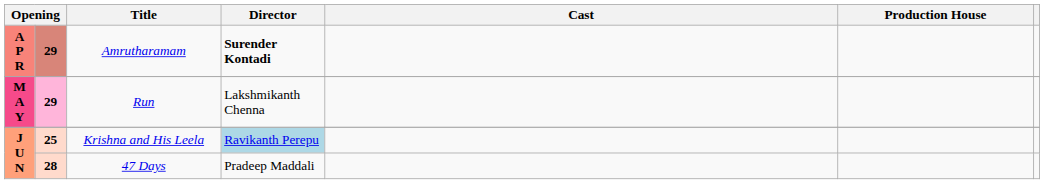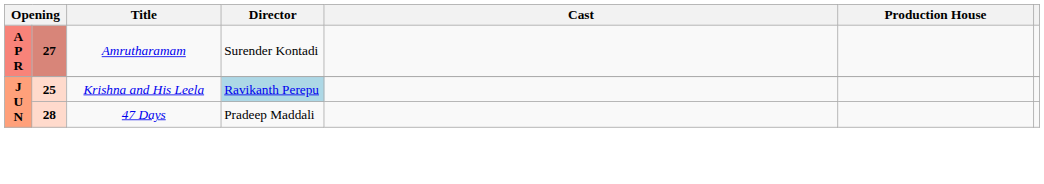(51, 51) 29 -> (49, 51) 27
(250, 51) bold -> (271, 51) normal
- row: (144, 101)
